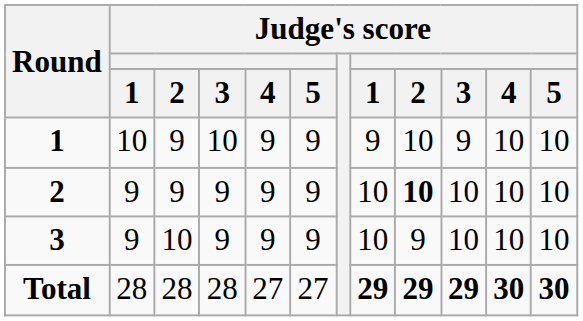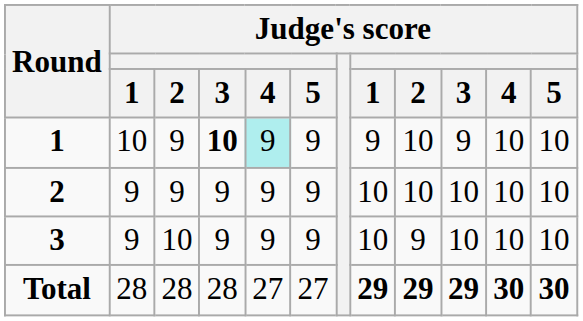(222, 141) normal -> (222, 141) bold
(268, 141) no background -> (268, 141) paleturquoise background
(418, 191) bold -> (418, 191) normal
